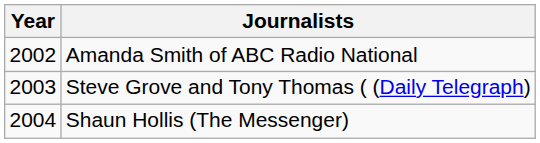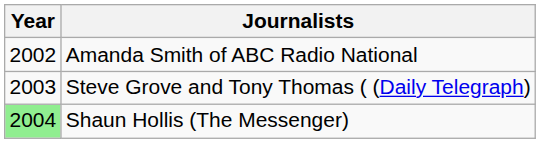(33, 120) no background -> (33, 120) lightgreen background
